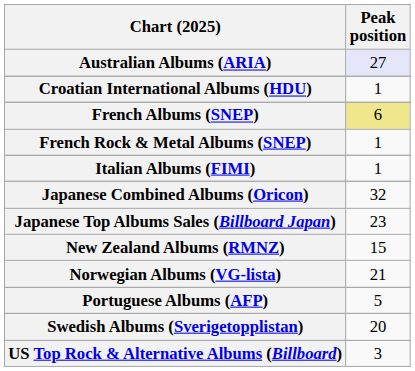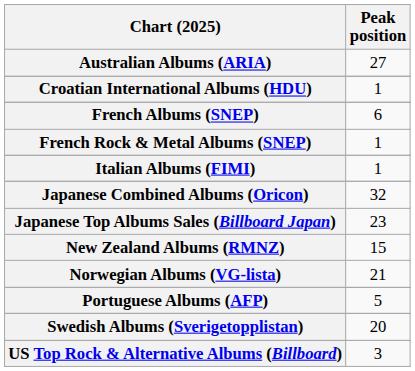(378, 62) lavender background -> (378, 62) no background
(378, 115) khaki background -> (378, 115) no background
